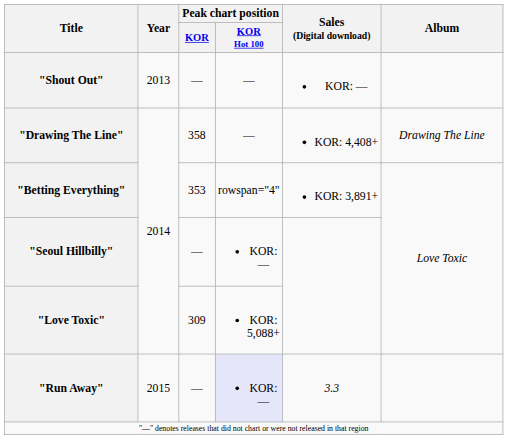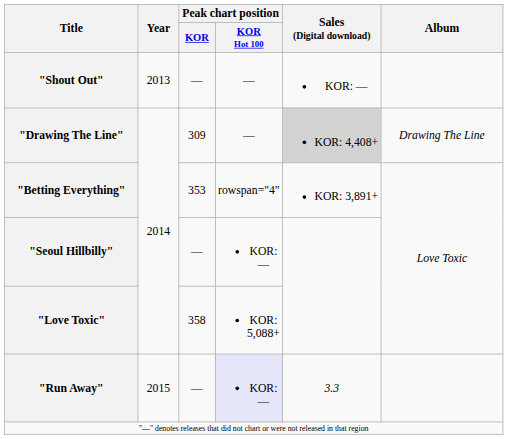(197, 135) 358 -> (197, 135) 309
(332, 142) no background -> (332, 142) lightgrey background
(197, 320) 309 -> (197, 320) 358
